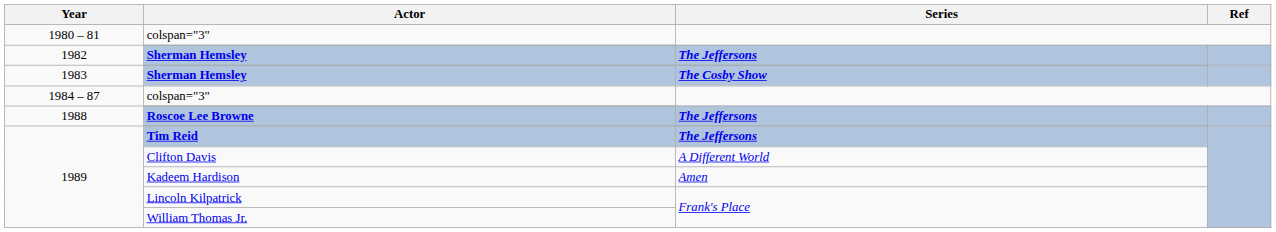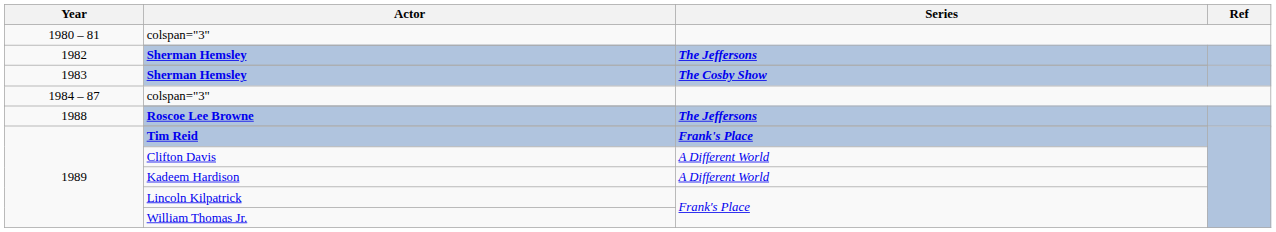(718, 136) The Jeffersons -> (716, 136) Frank's Place
(693, 177) Amen -> (724, 177) A Different World
